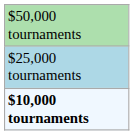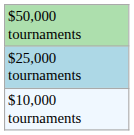(48, 108) bold -> (45, 108) normal
